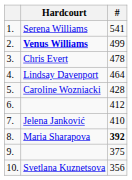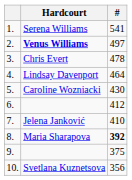(117, 43) 499 -> (117, 43) 497
(117, 90) 428 -> (117, 90) 430
